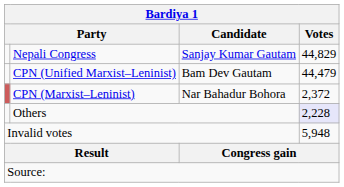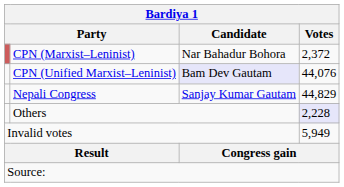rows swapped: (54, 53) <-> (74, 93)
(227, 73) no background -> (227, 73) lavender background
(319, 73) 44,479 -> (319, 73) 44,076
(316, 133) 5,948 -> (316, 133) 5,949
